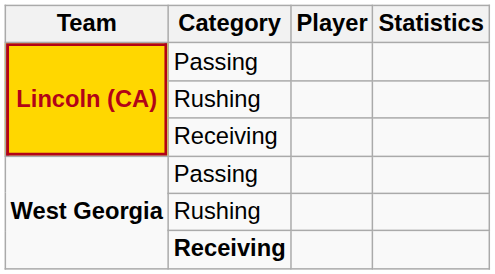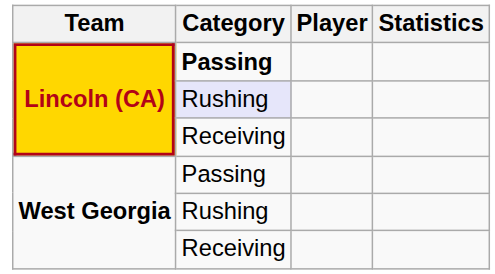(216, 61) normal -> (227, 61) bold
(217, 99) no background -> (225, 99) lavender background
(230, 249) bold -> (234, 249) normal
